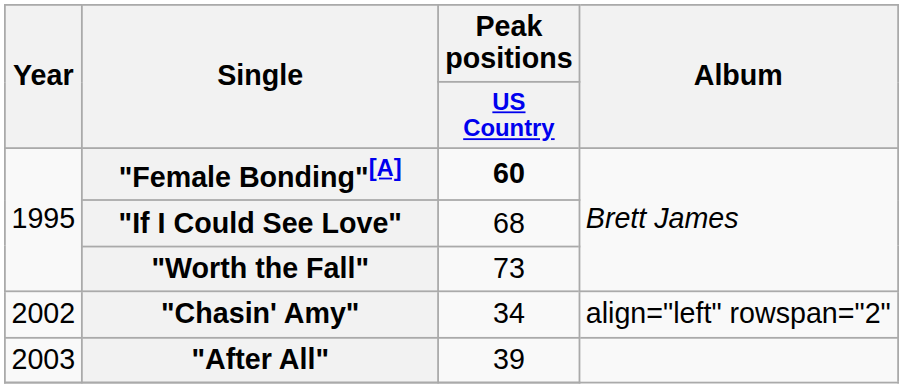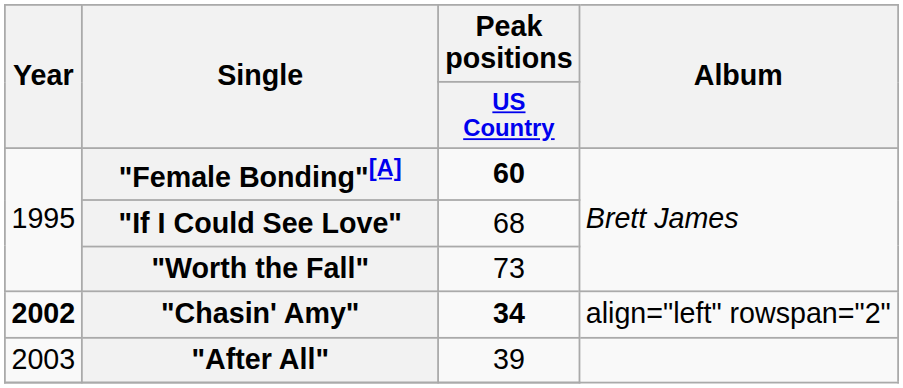(43, 313) normal -> (43, 313) bold
(509, 313) normal -> (509, 313) bold
